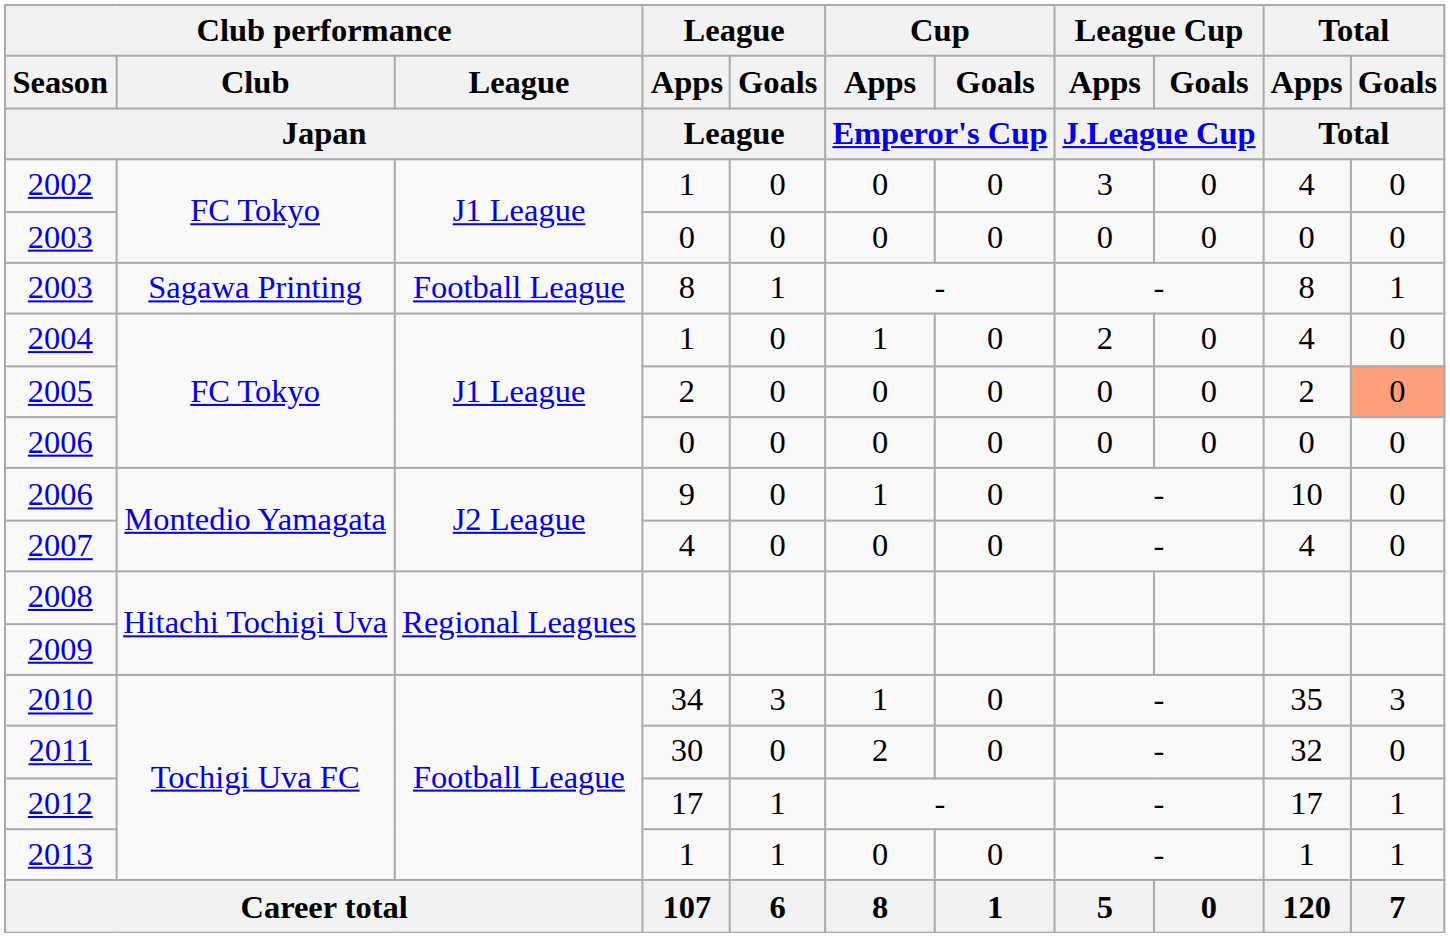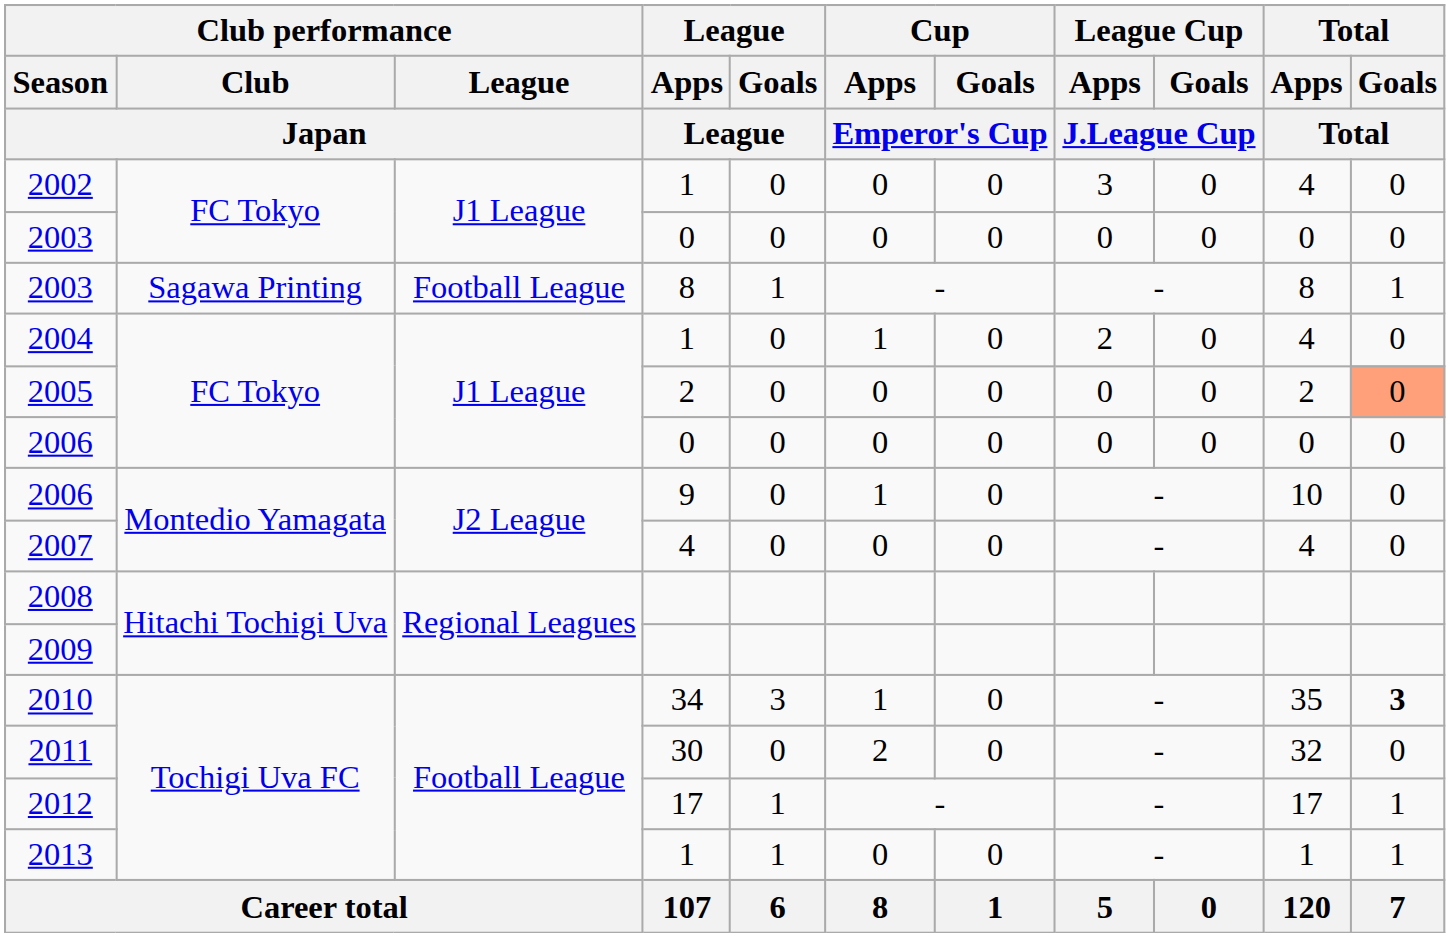(1397, 699) normal -> (1397, 699) bold
